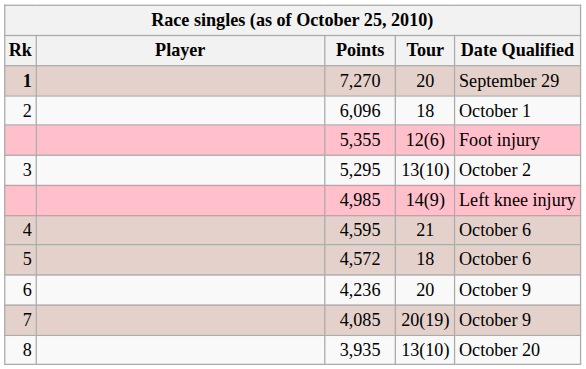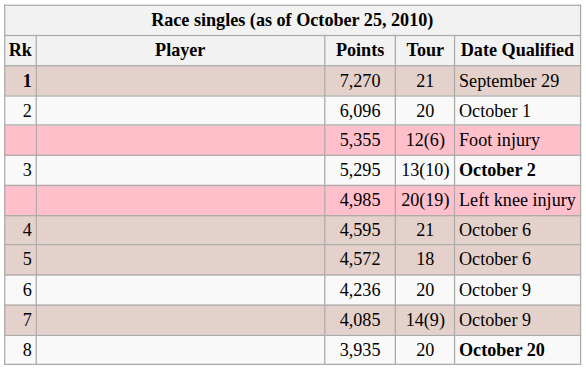(425, 80) 20 -> (425, 80) 21
(425, 110) 18 -> (425, 110) 20
(495, 170) normal -> (497, 170) bold
(425, 200) 14(9) -> (425, 200) 20(19)
(425, 319) 20(19) -> (425, 319) 14(9)
(425, 349) 13(10) -> (425, 349) 20
(500, 349) normal -> (502, 349) bold
